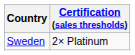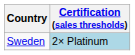(80, 41) no background -> (80, 41) lightblue background
